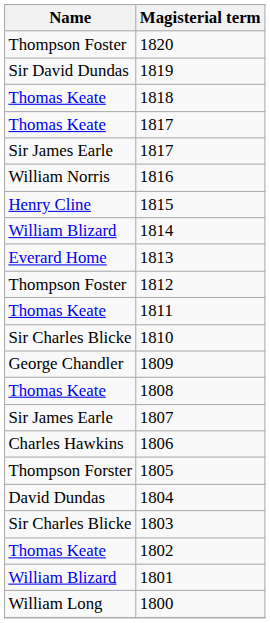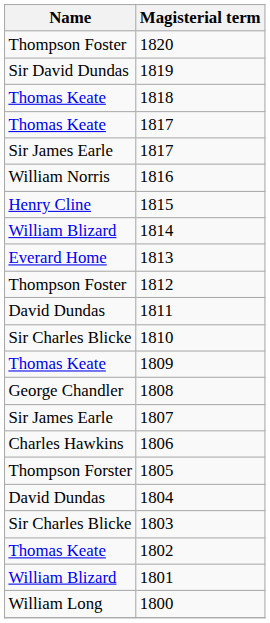(57, 310) Thomas Keate -> (57, 310) David Dundas
(66, 364) George Chandler -> (57, 364) Thomas Keate
(57, 390) Thomas Keate -> (66, 390) George Chandler
